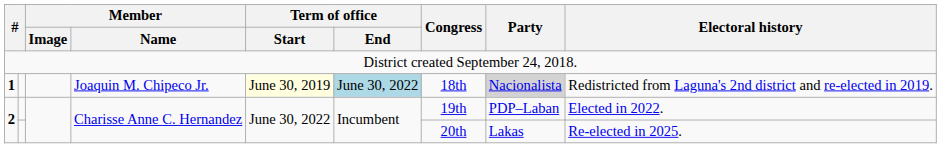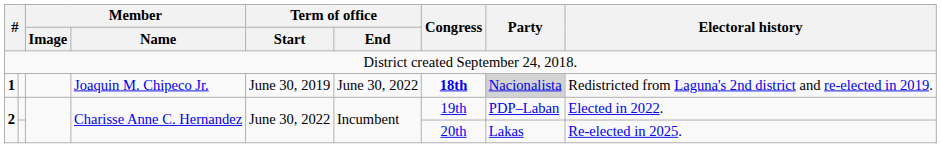(290, 85) lightyellow background -> (290, 85) no background
(378, 85) lightblue background -> (378, 85) no background
(454, 85) normal -> (454, 85) bold
